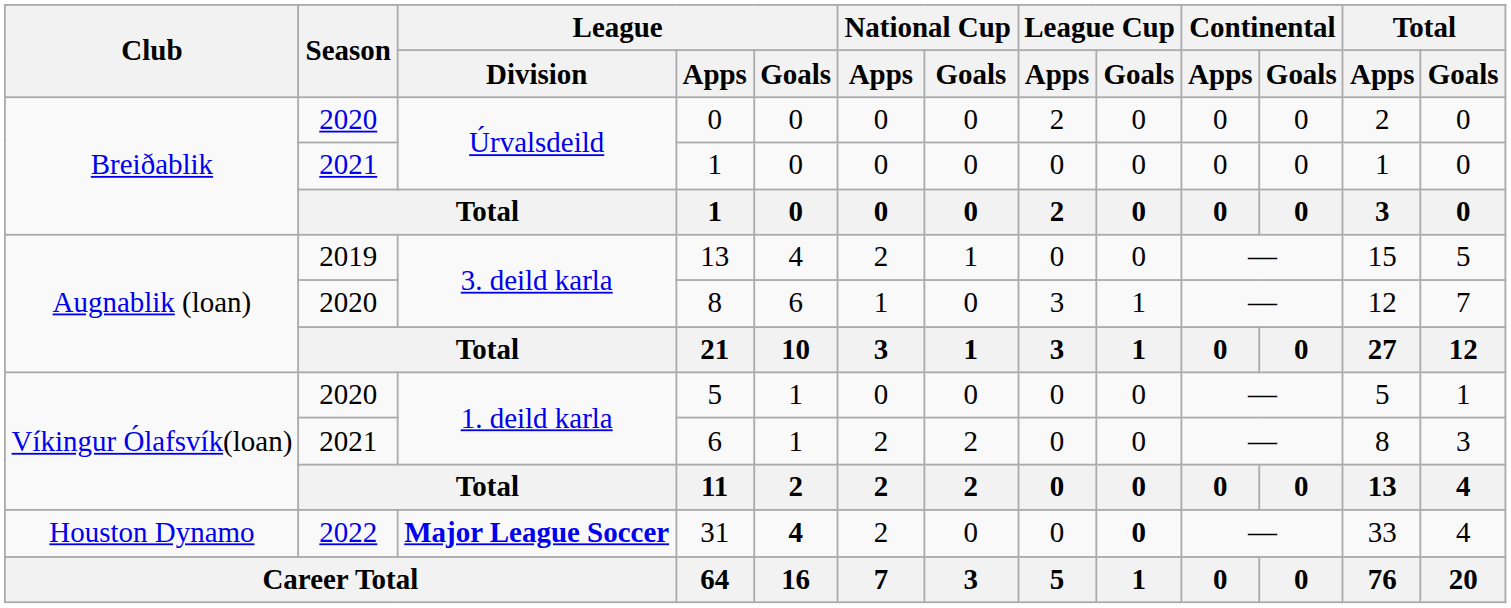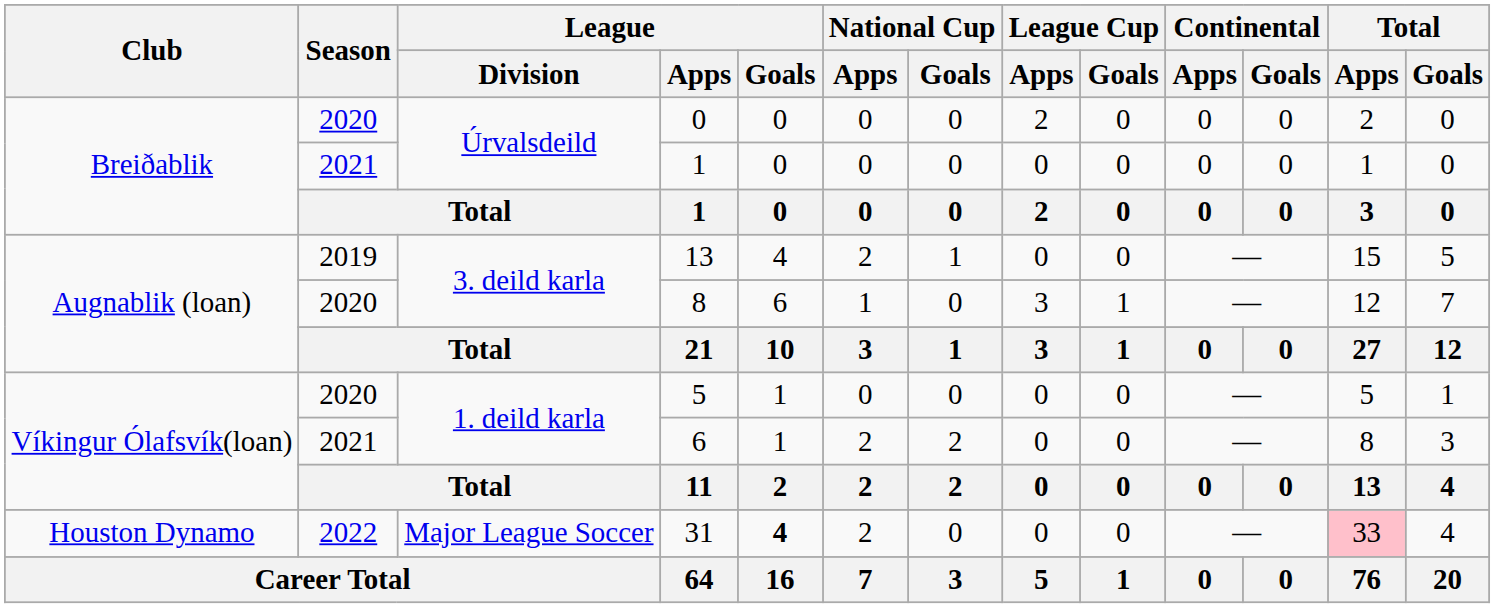(537, 532) bold -> (529, 532) normal
(1139, 532) bold -> (1123, 532) normal
(1382, 532) no background -> (1367, 532) pink background
